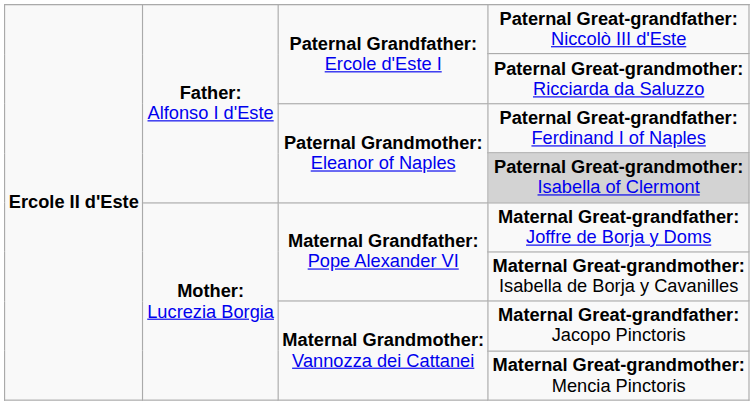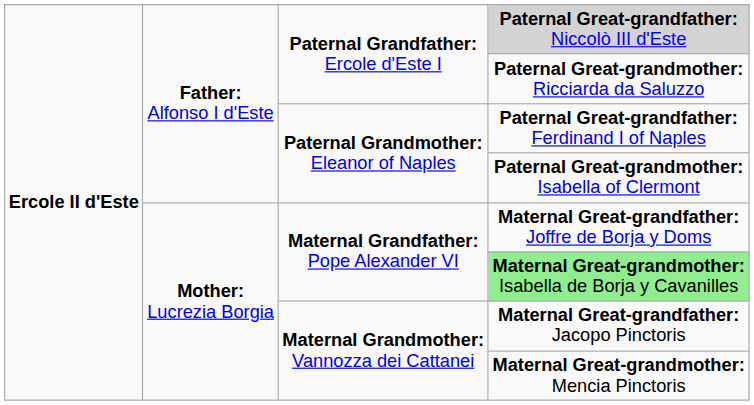(619, 29) no background -> (619, 29) lightgrey background
(619, 177) lightgrey background -> (619, 177) no background
(619, 276) no background -> (619, 276) lightgreen background
